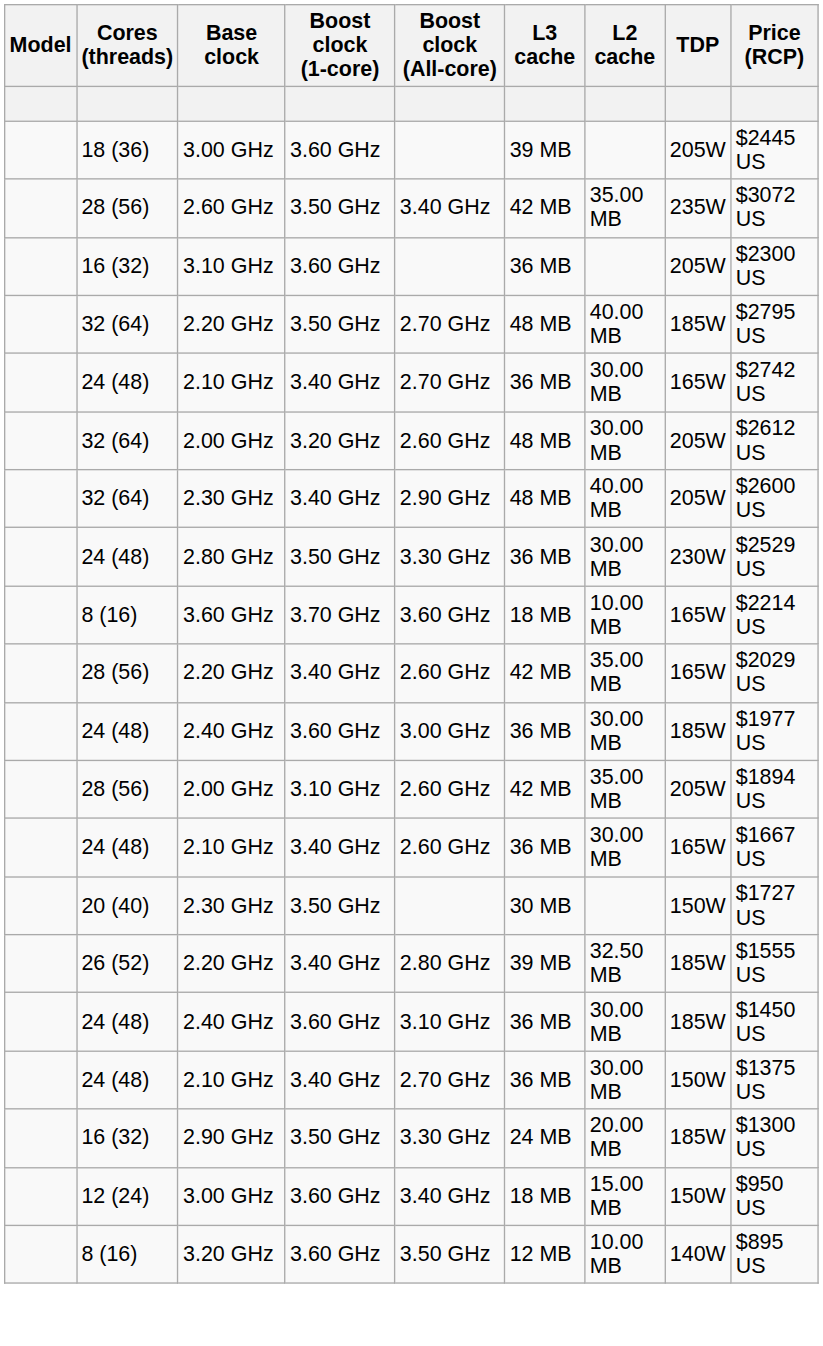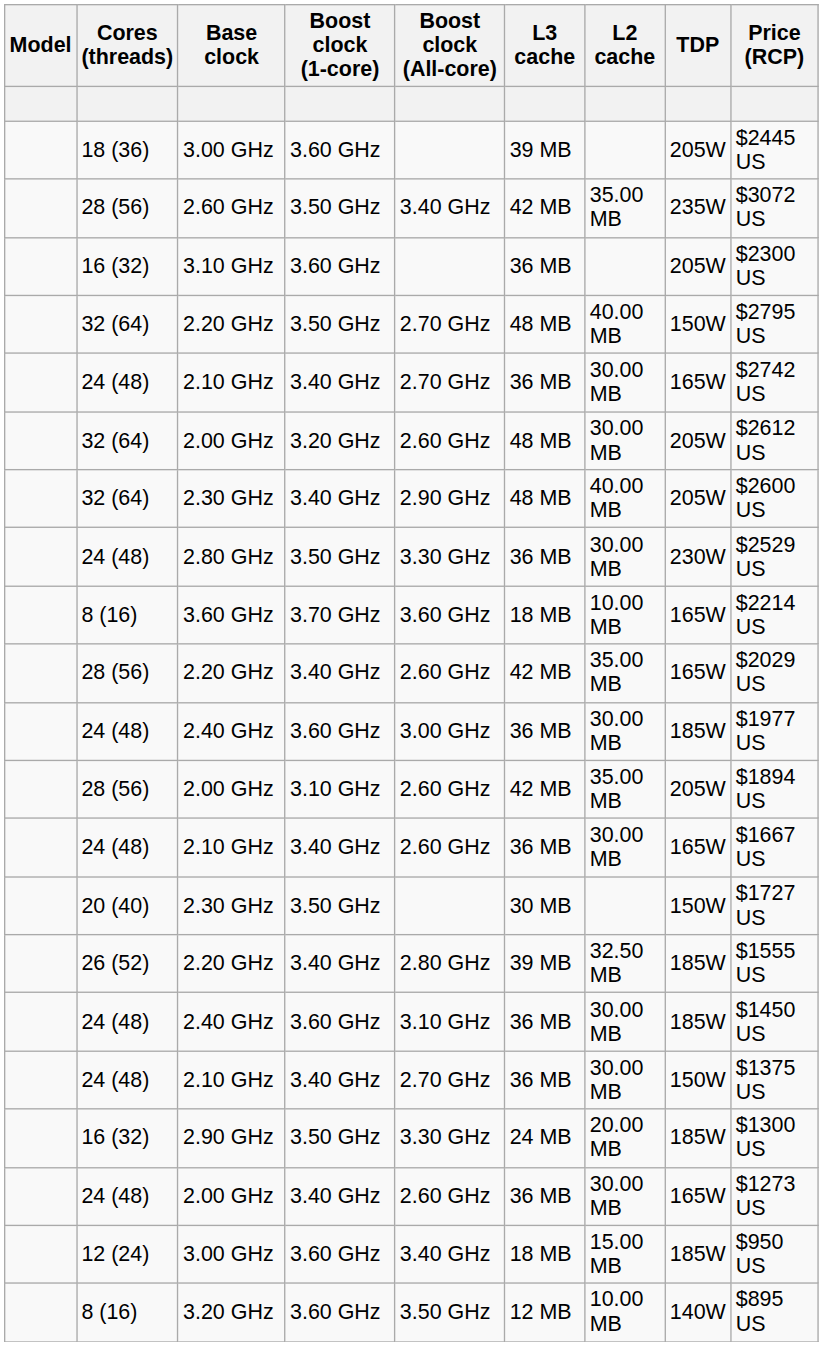(698, 324) 185W -> (698, 324) 150W
+ row: (115, 1196)
(698, 1196) 150W -> (698, 1254) 185W
